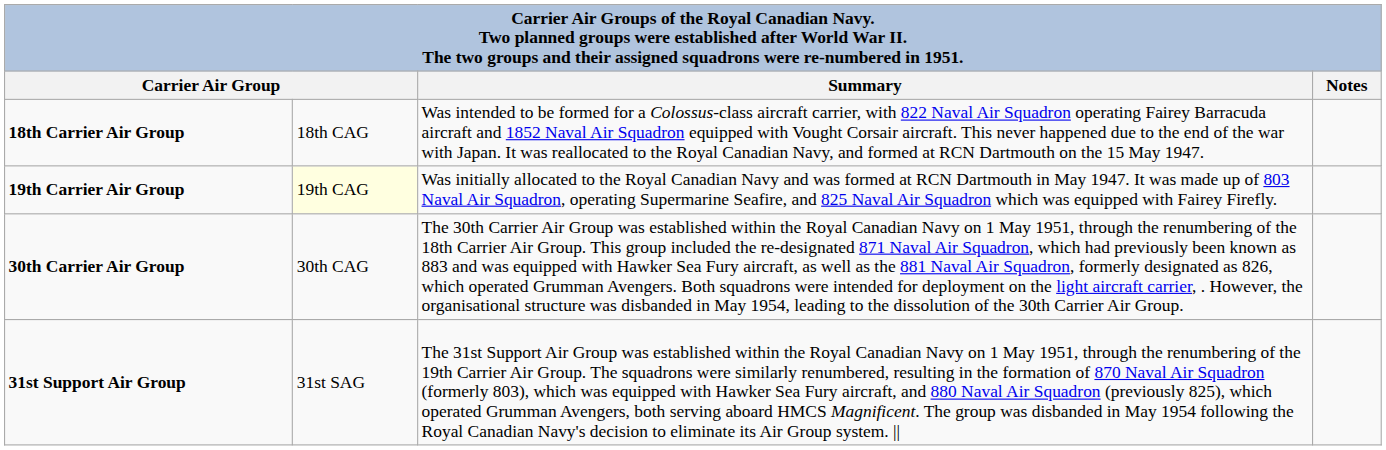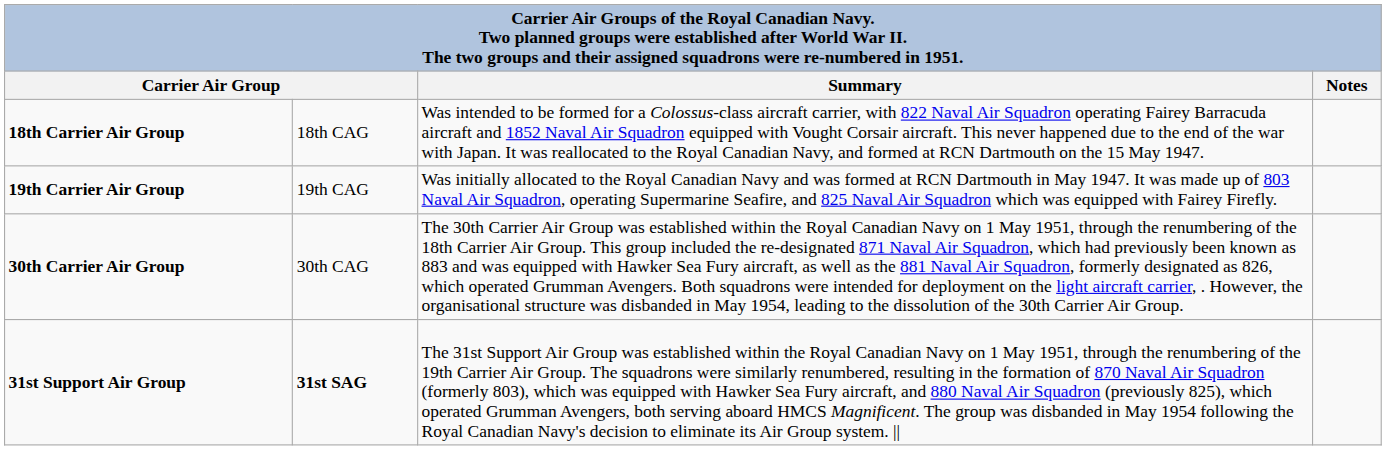(333, 189) lightyellow background -> (333, 189) no background
(331, 382) normal -> (332, 382) bold
